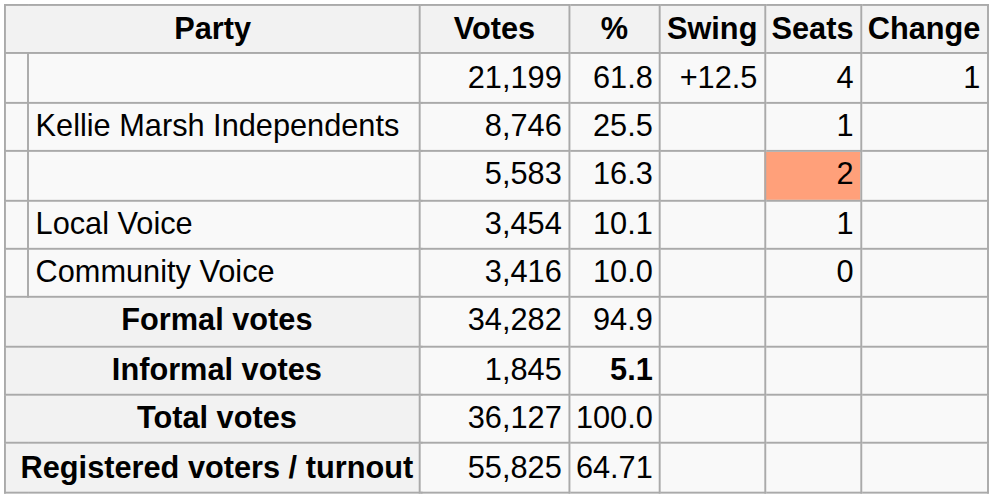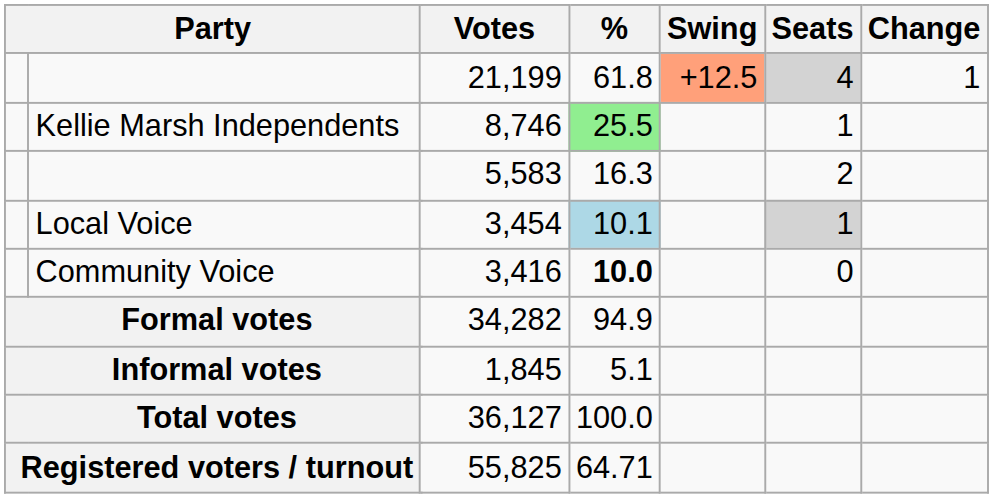(719, 77) no background -> (719, 77) lightsalmon background
(845, 77) no background -> (845, 77) lightgrey background
(623, 126) no background -> (623, 126) lightgreen background
(845, 175) lightsalmon background -> (845, 175) no background
(623, 223) no background -> (623, 223) lightblue background
(845, 223) no background -> (845, 223) lightgrey background
(623, 272) normal -> (623, 272) bold
(631, 369) bold -> (631, 369) normal
